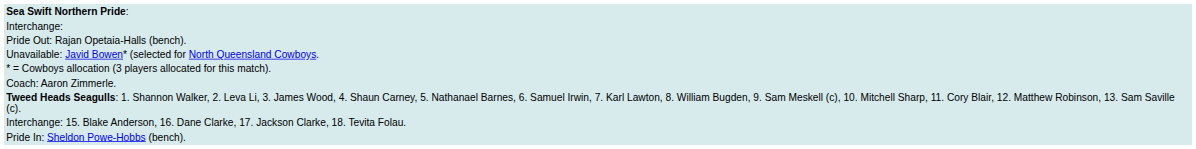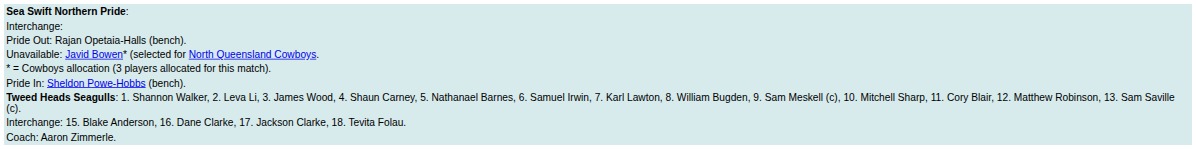(61, 83) Coach: Aaron Zimmerle. -> (96, 83) Pride In: Sheldon Powe-Hobbs (bench).
(96, 137) Pride In: Sheldon Powe-Hobbs (bench). -> (61, 137) Coach: Aaron Zimmerle.
